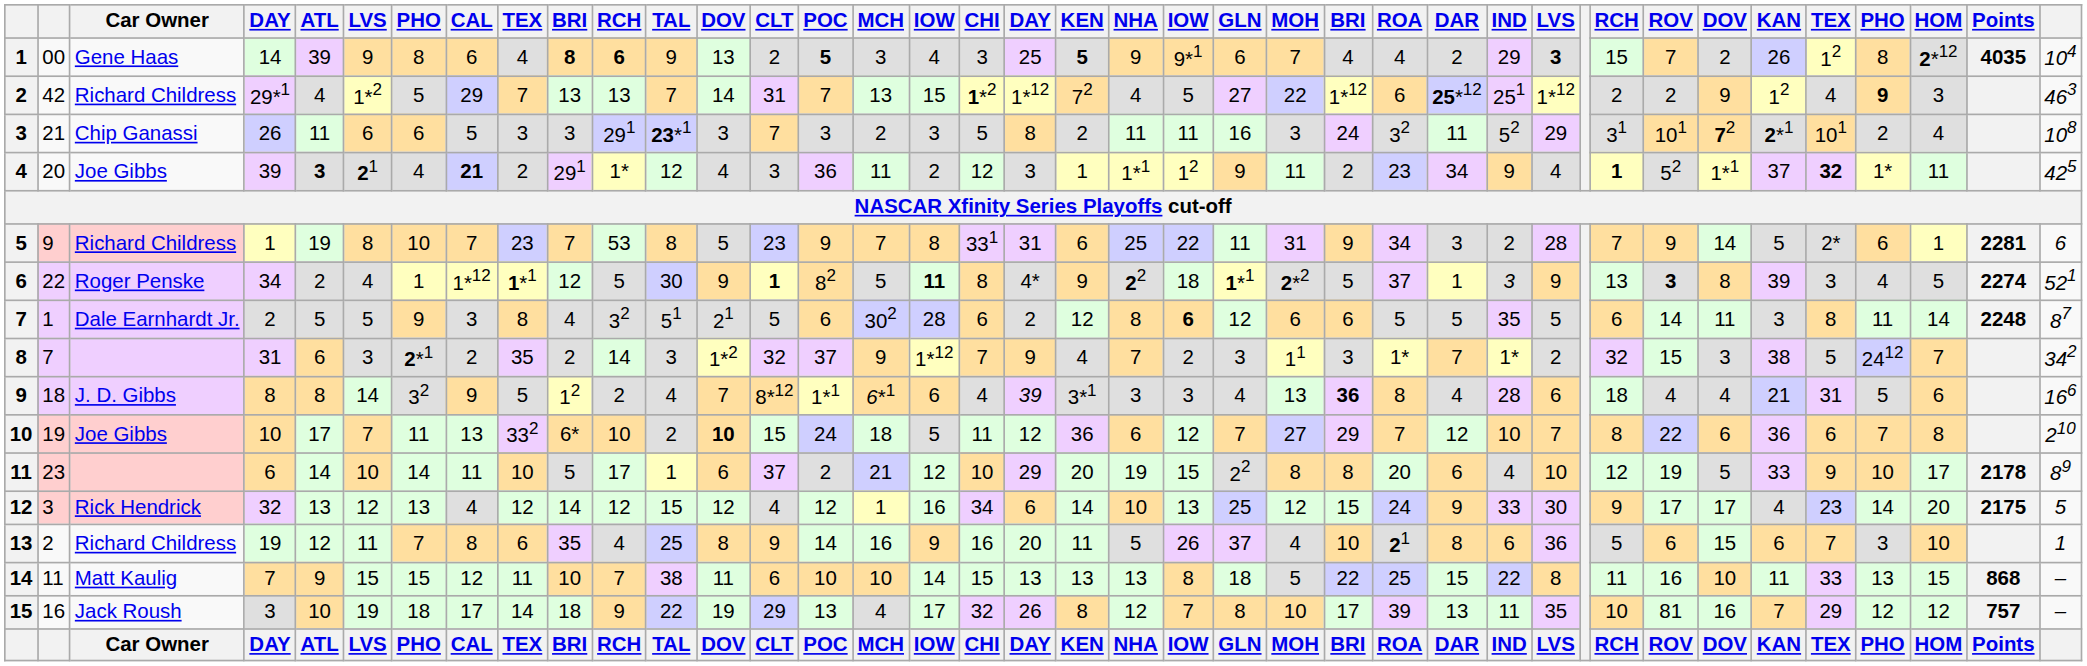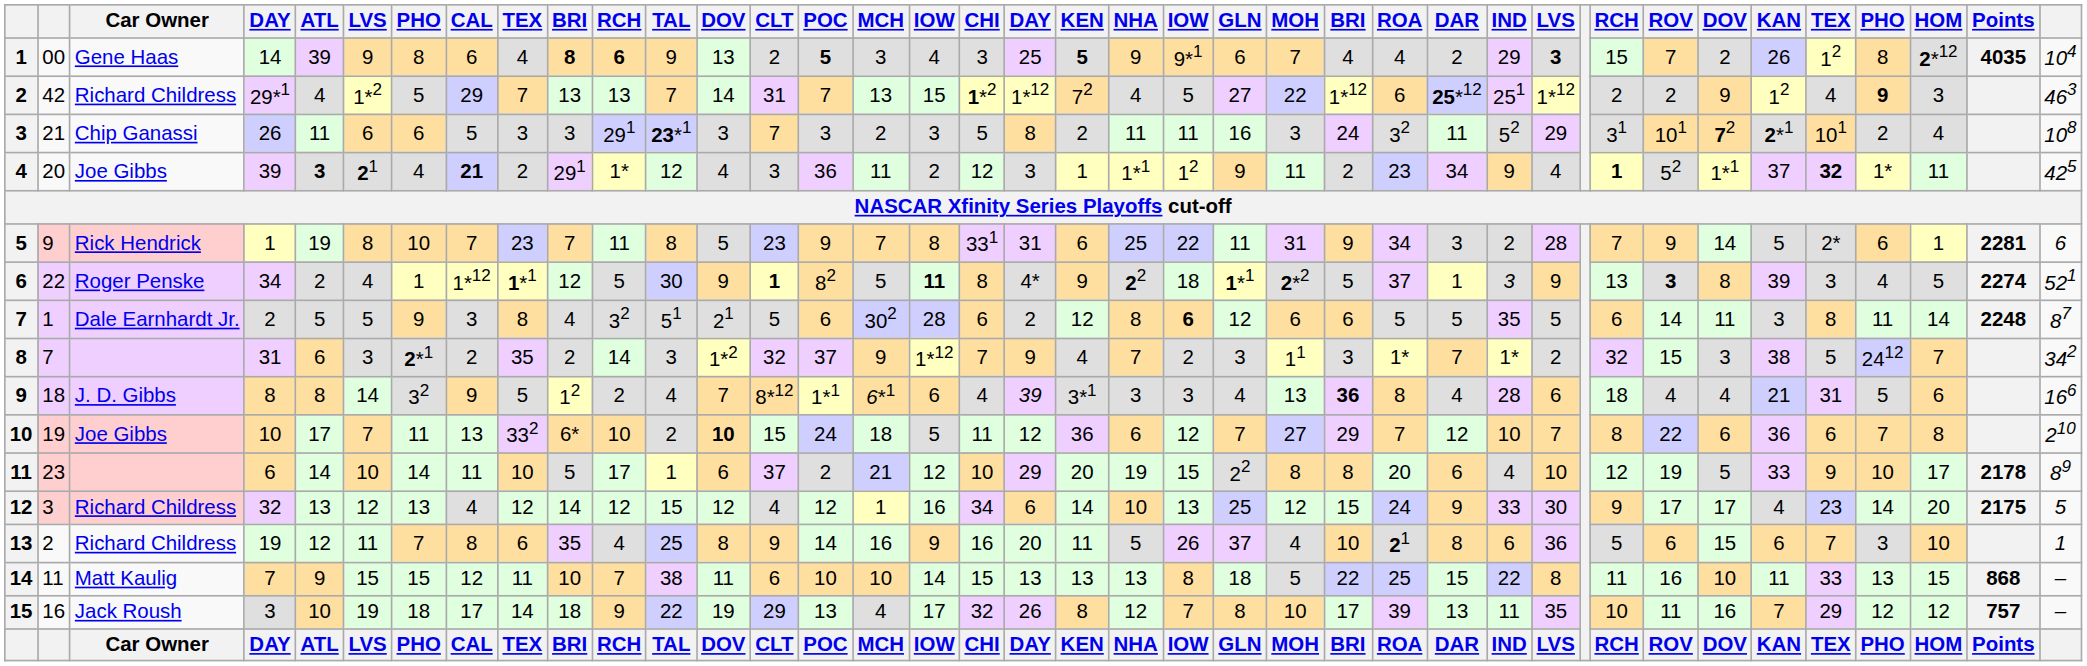(155, 243) Richard Childress -> (138, 243) Rick Hendrick
(619, 243) 53 -> (619, 243) 11
(138, 508) Rick Hendrick -> (155, 508) Richard Childress
(1671, 612) 81 -> (1671, 612) 11
